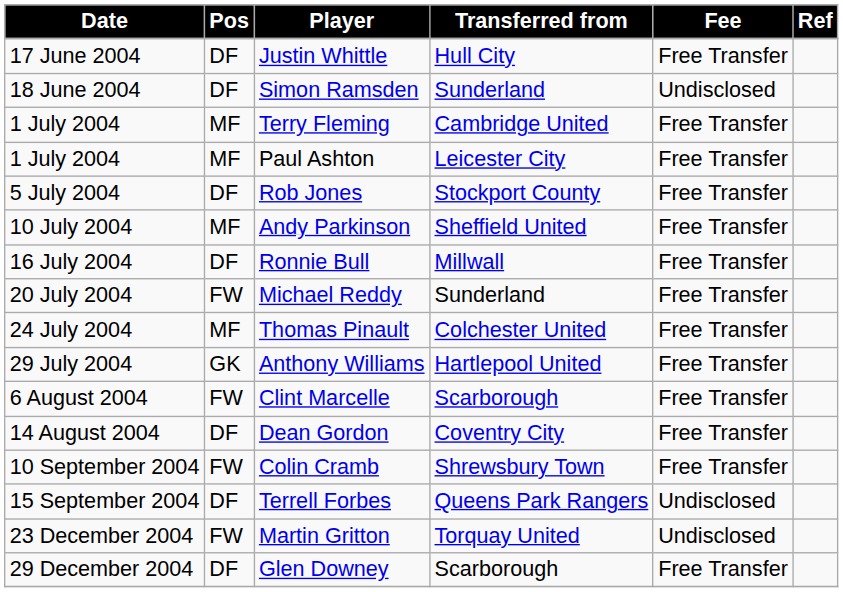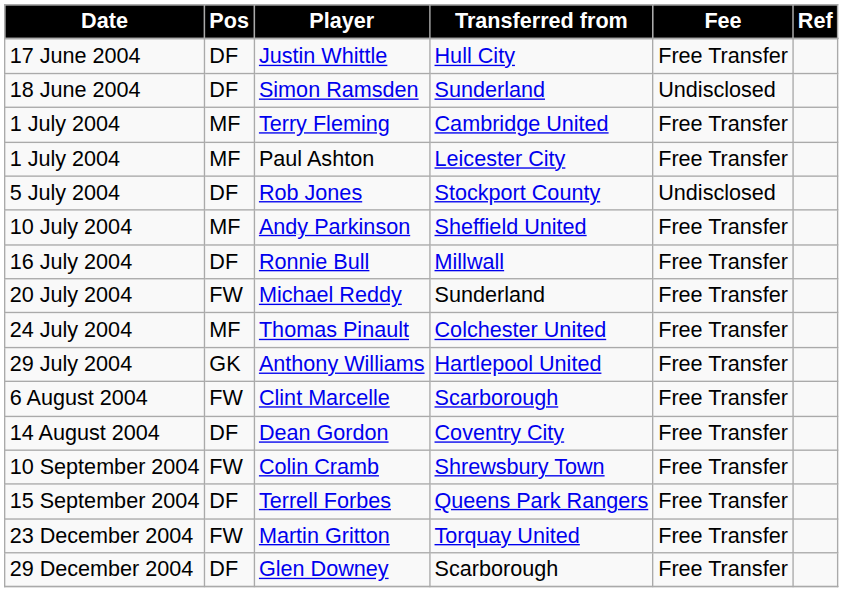(723, 192) Free Transfer -> (717, 192) Undisclosed
(717, 501) Undisclosed -> (723, 501) Free Transfer
(717, 535) Undisclosed -> (723, 535) Free Transfer
